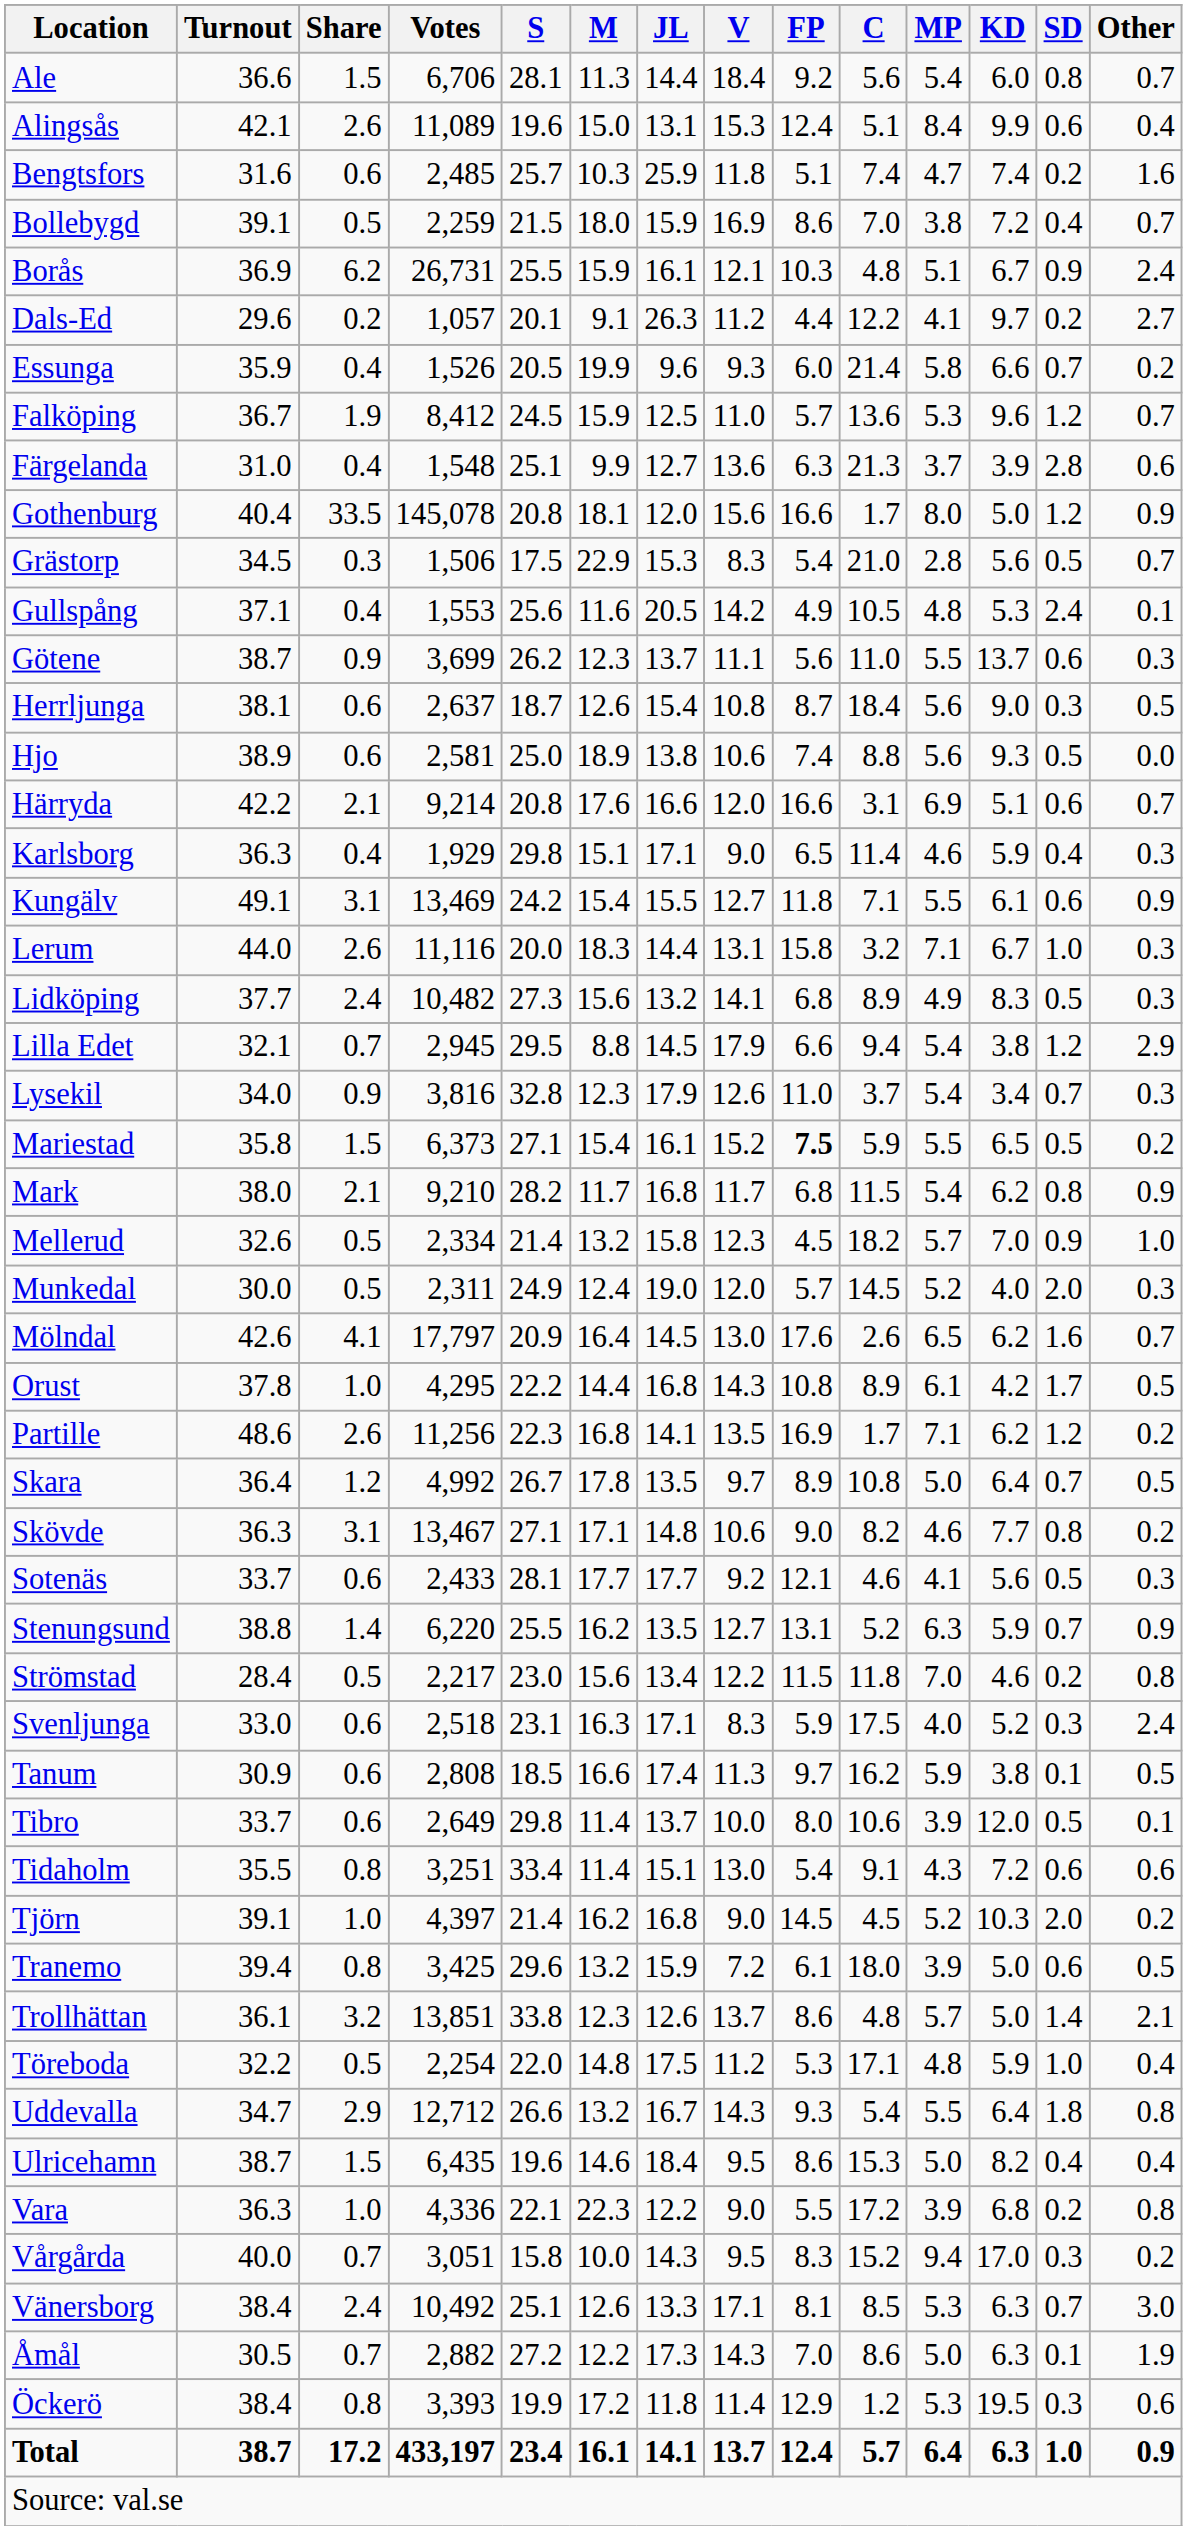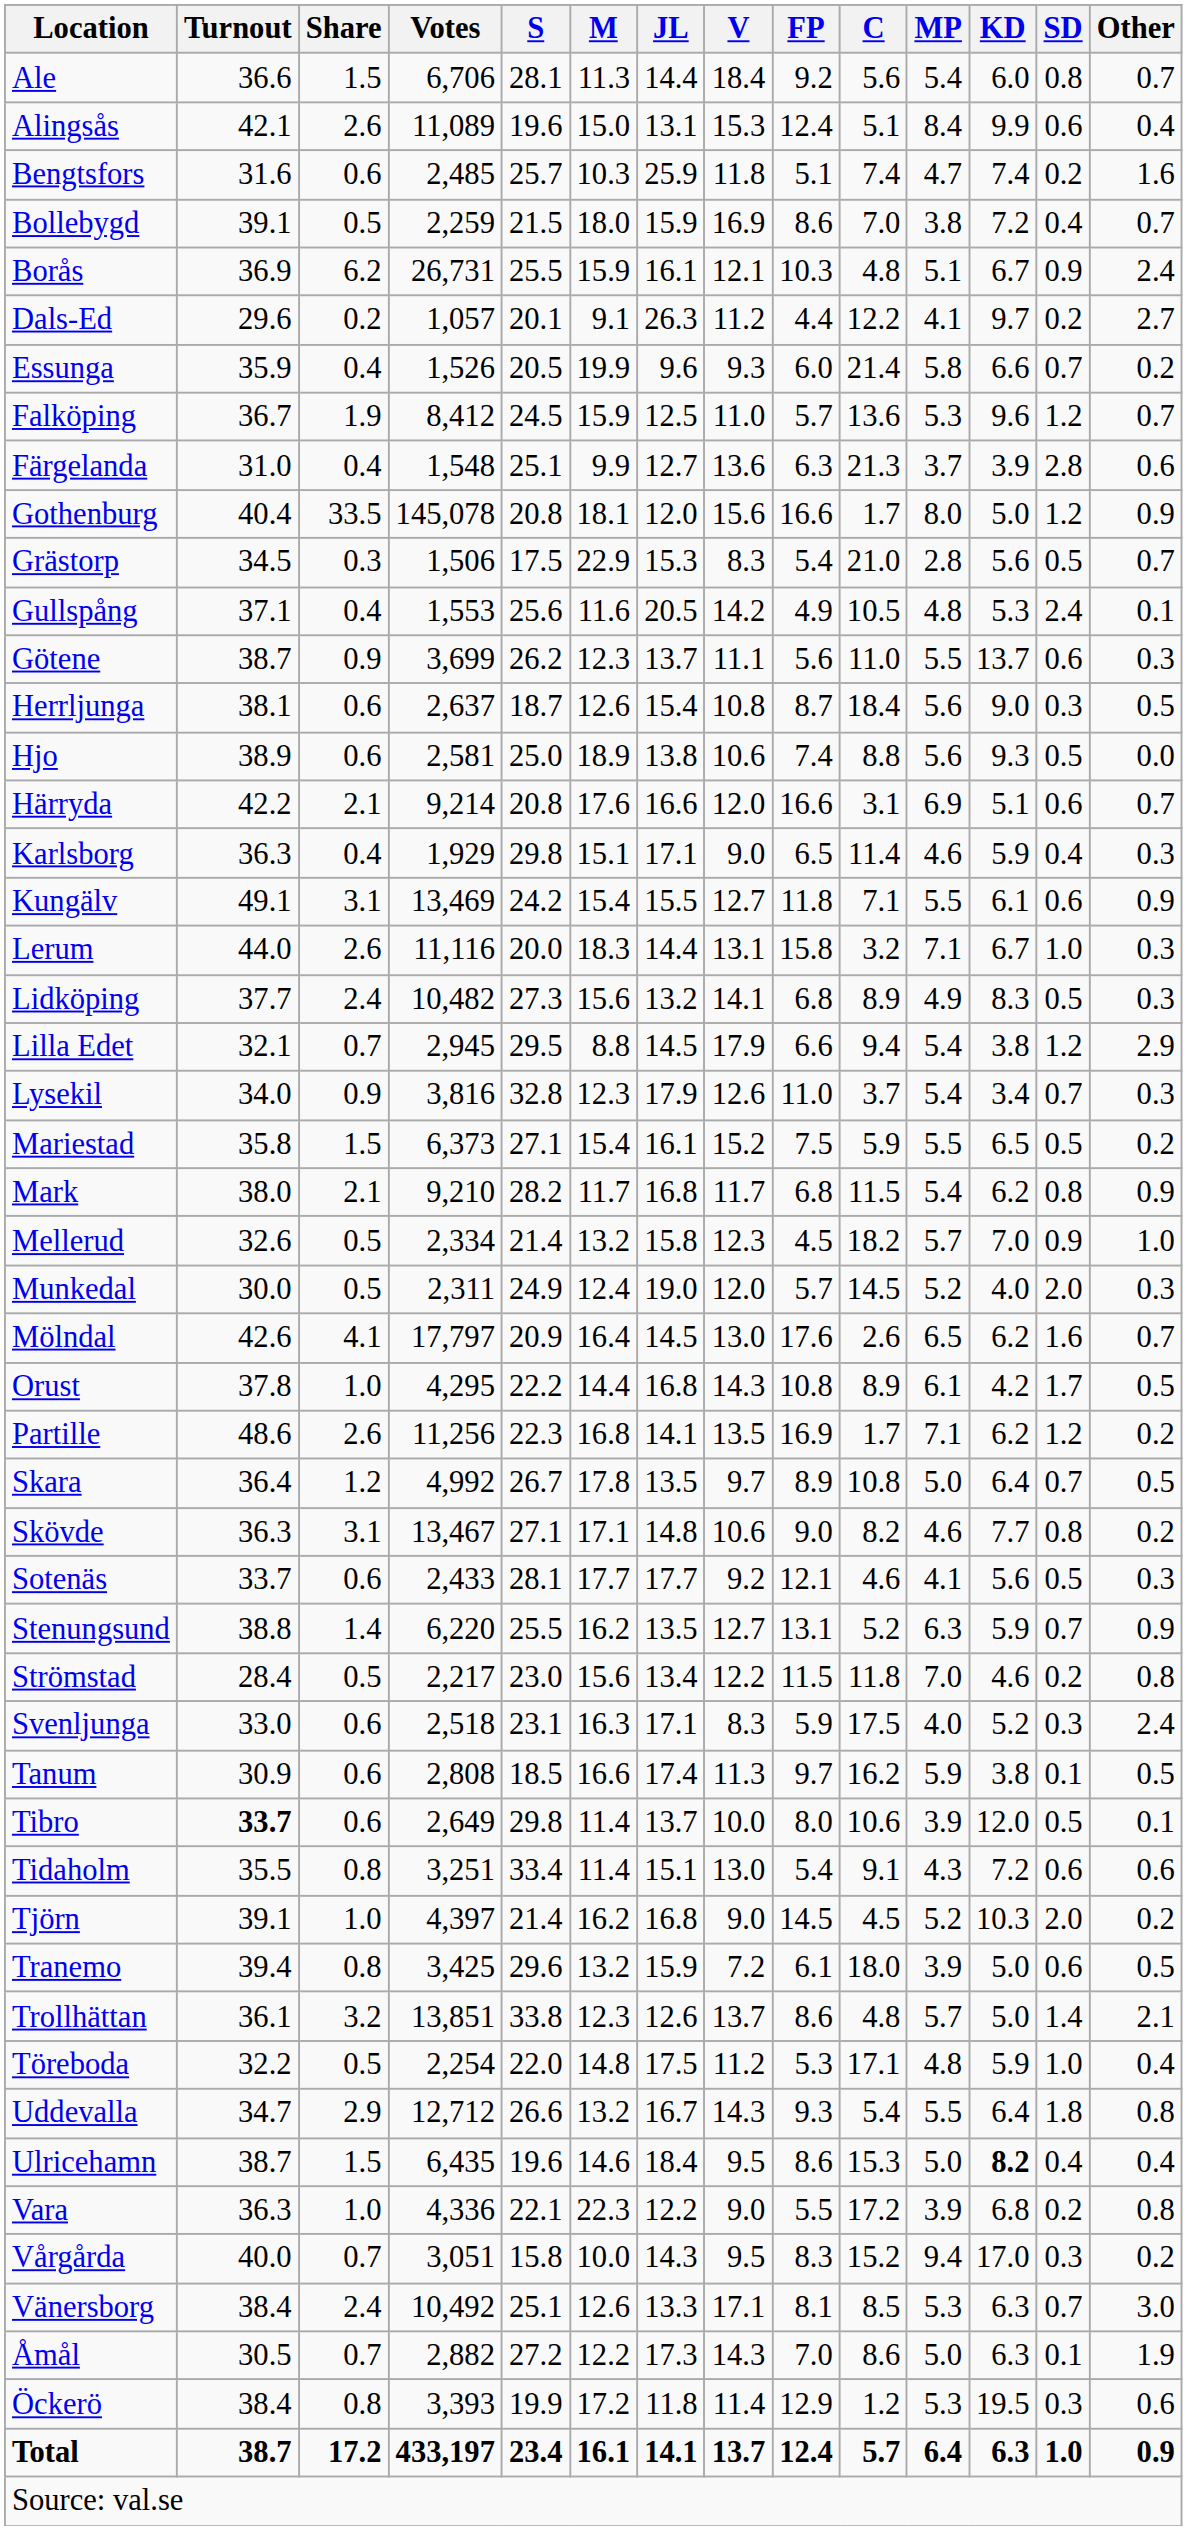(814, 1143) bold -> (814, 1143) normal
(265, 1821) normal -> (265, 1821) bold
(1010, 2161) normal -> (1010, 2161) bold
